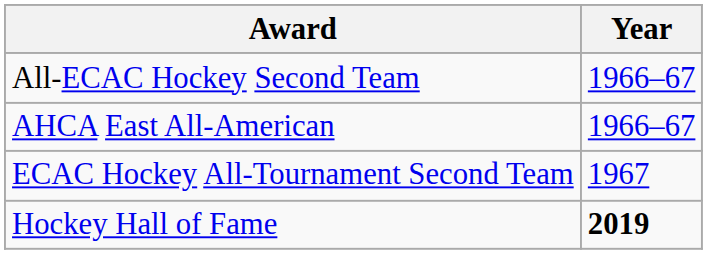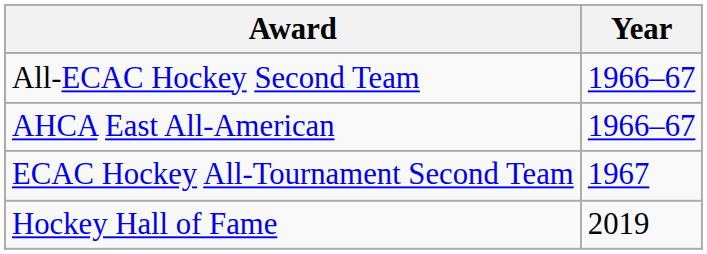(619, 223) bold -> (619, 223) normal
